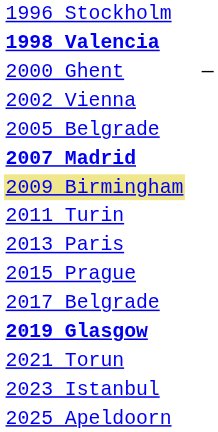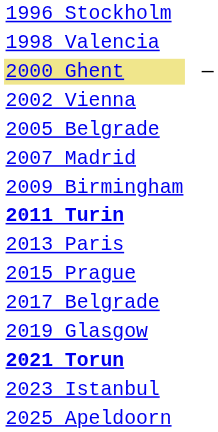(83, 43) bold -> (83, 43) normal
(65, 72) no background -> (65, 72) khaki background
(71, 158) bold -> (71, 158) normal
(95, 187) khaki background -> (95, 187) no background
(65, 216) normal -> (65, 216) bold
(77, 332) bold -> (77, 332) normal
(65, 361) normal -> (65, 361) bold
